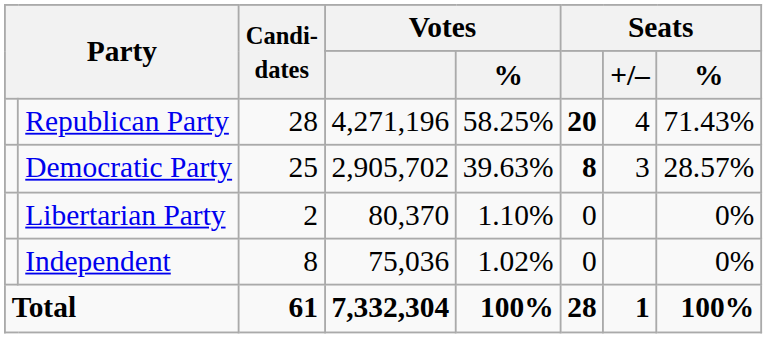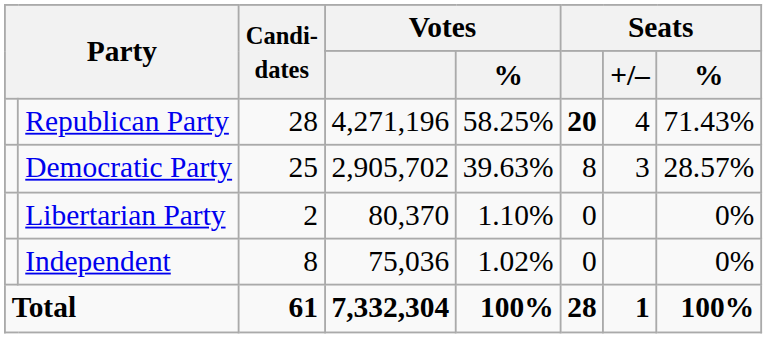(589, 167) bold -> (589, 167) normal
